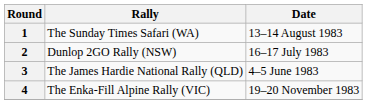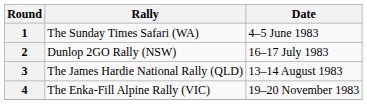(296, 33) 13–14 August 1983 -> (283, 33) 4–5 June 1983
(283, 71) 4–5 June 1983 -> (296, 71) 13–14 August 1983
